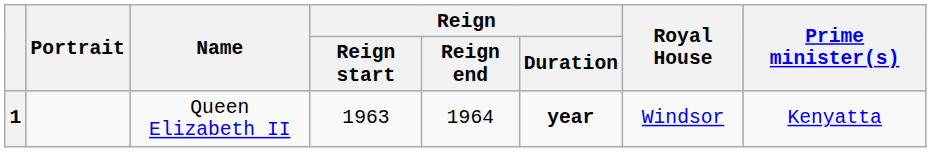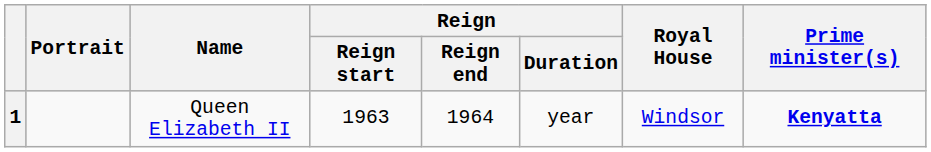(571, 119) bold -> (571, 119) normal
(835, 119) normal -> (835, 119) bold
